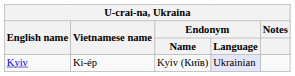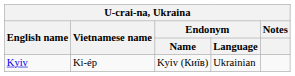(234, 63) lavender background -> (234, 63) no background
